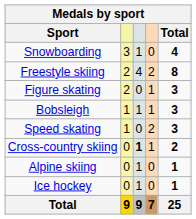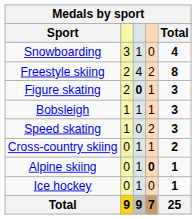(139, 90) normal -> (139, 90) bold
(139, 148) bold -> (139, 148) normal
(151, 167) normal -> (151, 167) bold
